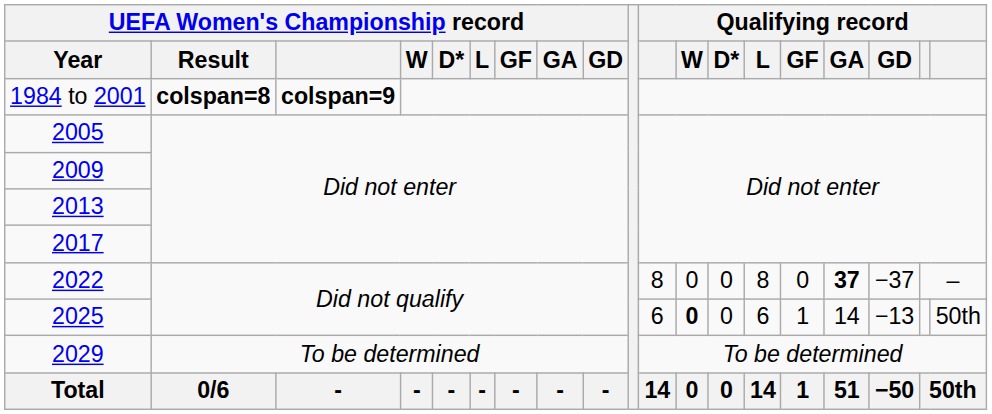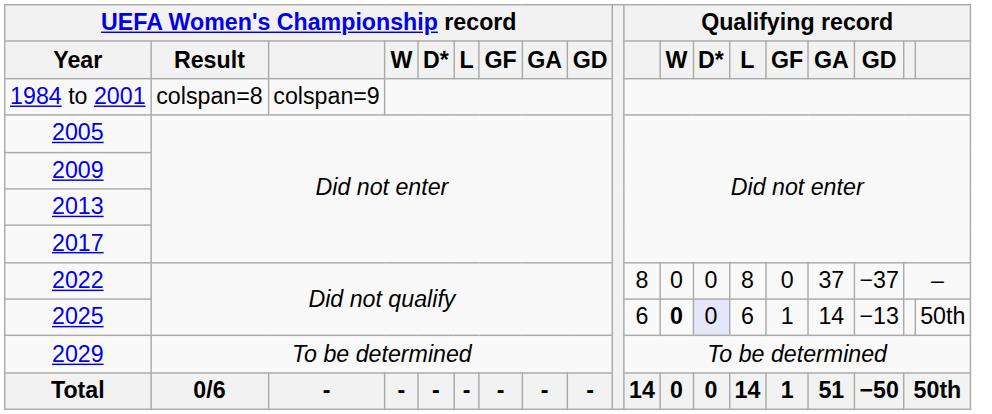(213, 96) bold -> (209, 96) normal
(338, 96) bold -> (327, 96) normal
(847, 280) bold -> (831, 280) normal
(726, 317) no background -> (711, 317) lavender background
